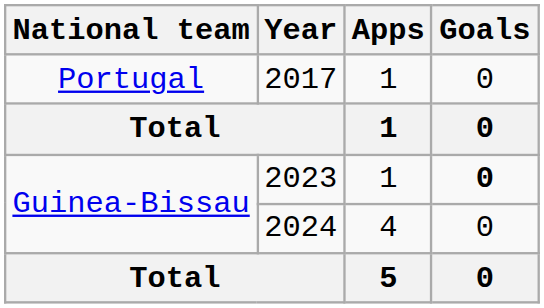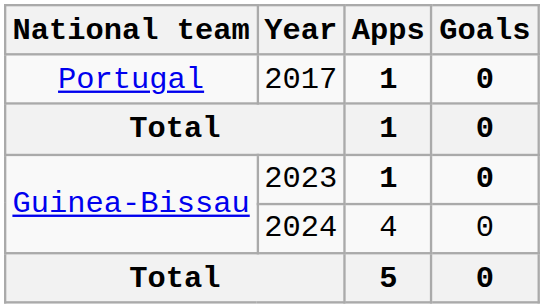(388, 80) normal -> (388, 80) bold
(485, 80) normal -> (485, 80) bold
(388, 179) normal -> (388, 179) bold
